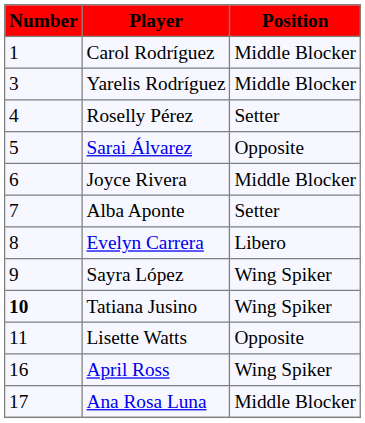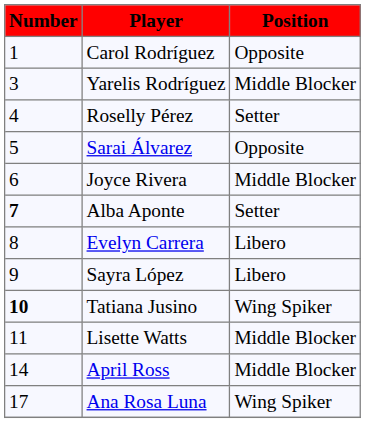(295, 52) Middle Blocker -> (269, 52) Opposite
(14, 210) normal -> (14, 210) bold
(283, 274) Wing Spiker -> (260, 274) Libero
(269, 337) Opposite -> (295, 337) Middle Blocker
(19, 369) 16 -> (19, 369) 14
(283, 369) Wing Spiker -> (295, 369) Middle Blocker
(295, 401) Middle Blocker -> (283, 401) Wing Spiker
